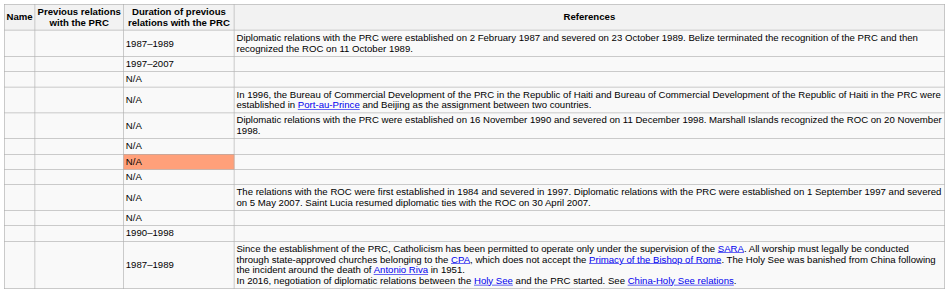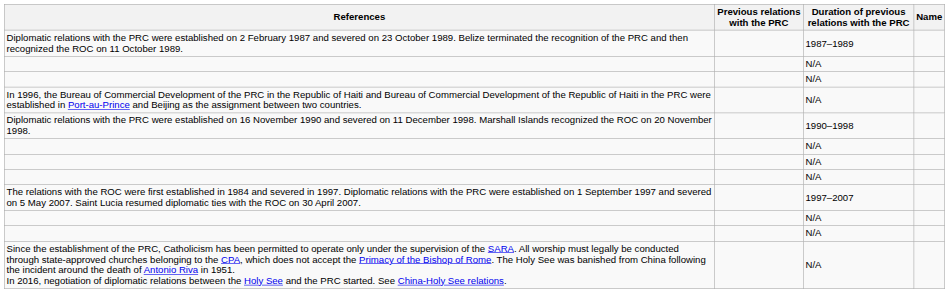columns swapped: (20, 17) <-> (589, 17)
(150, 64) 1997–2007 -> (813, 64) N/A
(134, 126) N/A -> (829, 126) 1990–1998
(134, 161) lightsalmon background -> (813, 161) no background
(134, 197) N/A -> (829, 197) 1997–2007
(150, 233) 1990–1998 -> (813, 233) N/A
(150, 265) 1987–1989 -> (813, 265) N/A
